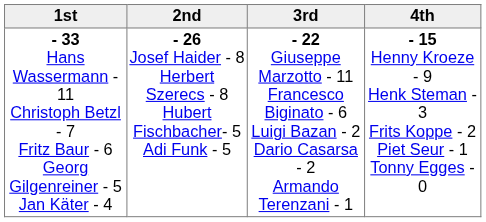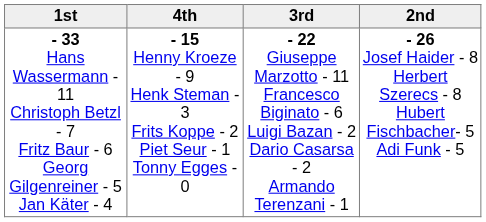columns swapped: (187, 16) <-> (422, 16)
